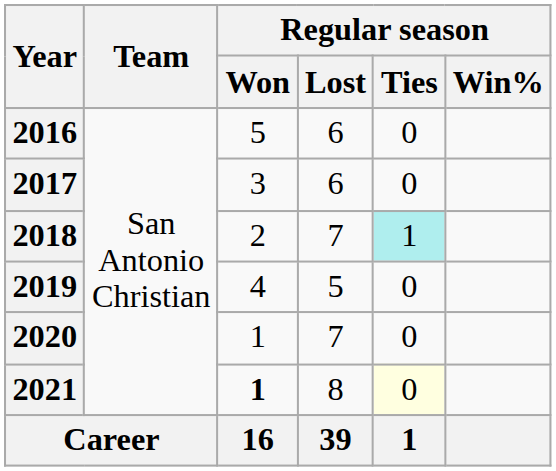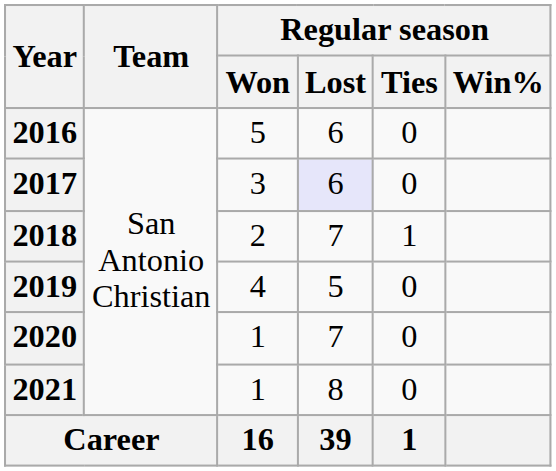(336, 183) no background -> (336, 183) lavender background
(409, 235) paleturquoise background -> (409, 235) no background
(258, 388) bold -> (258, 388) normal
(409, 388) lightyellow background -> (409, 388) no background
